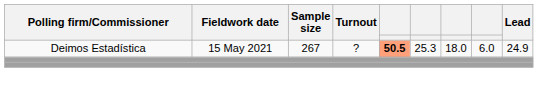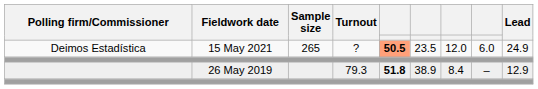(311, 48) 267 -> (311, 48) 265
(425, 48) 25.3 -> (425, 48) 23.5
(456, 48) 18.0 -> (456, 48) 12.0
+ row: (240, 70)
